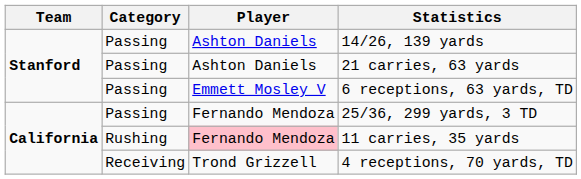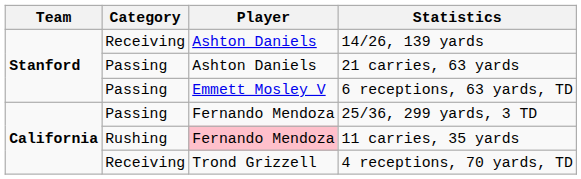(136, 42) Passing -> (145, 42) Receiving
